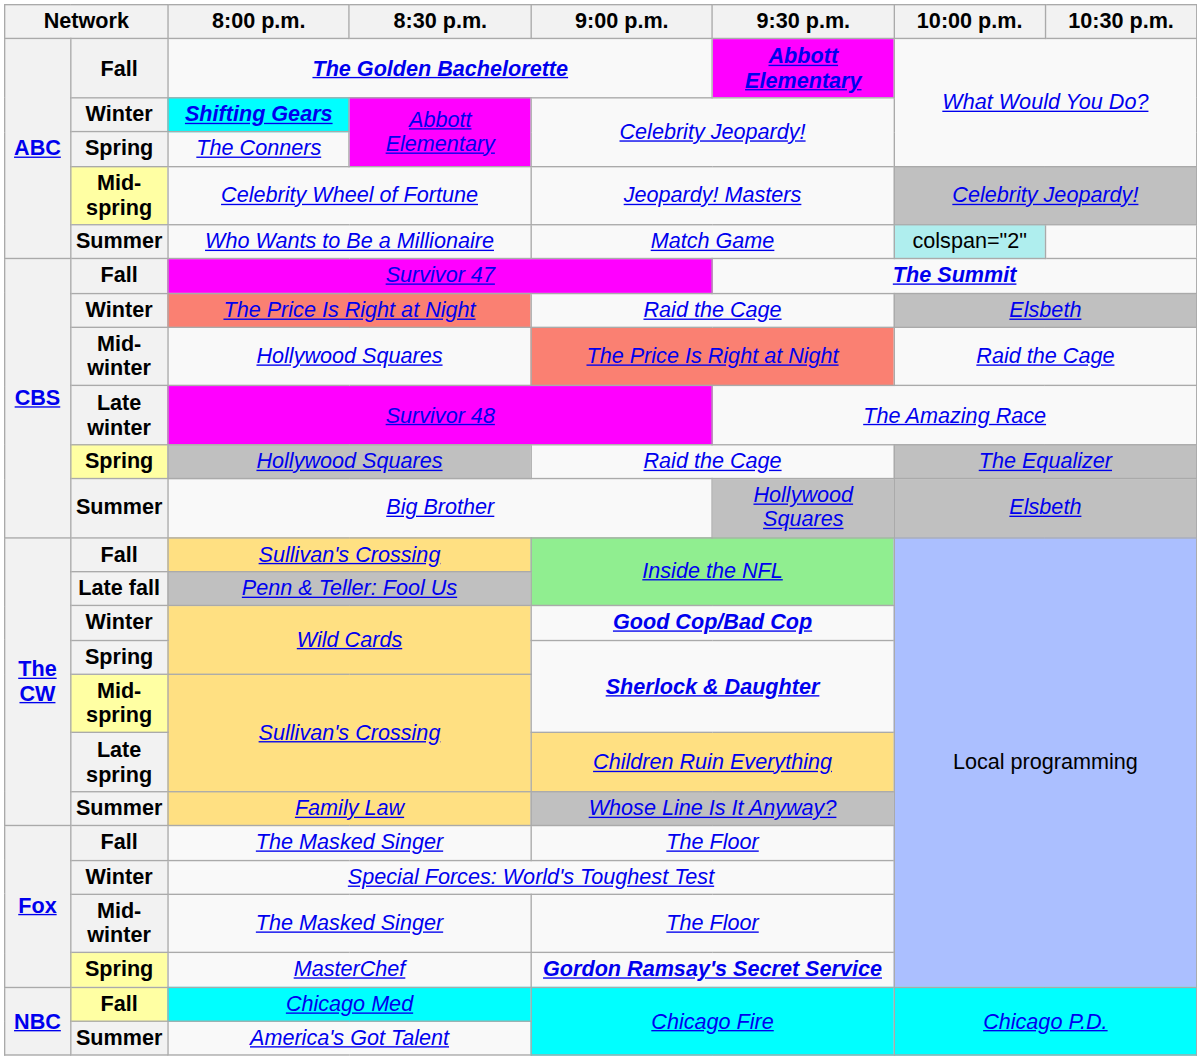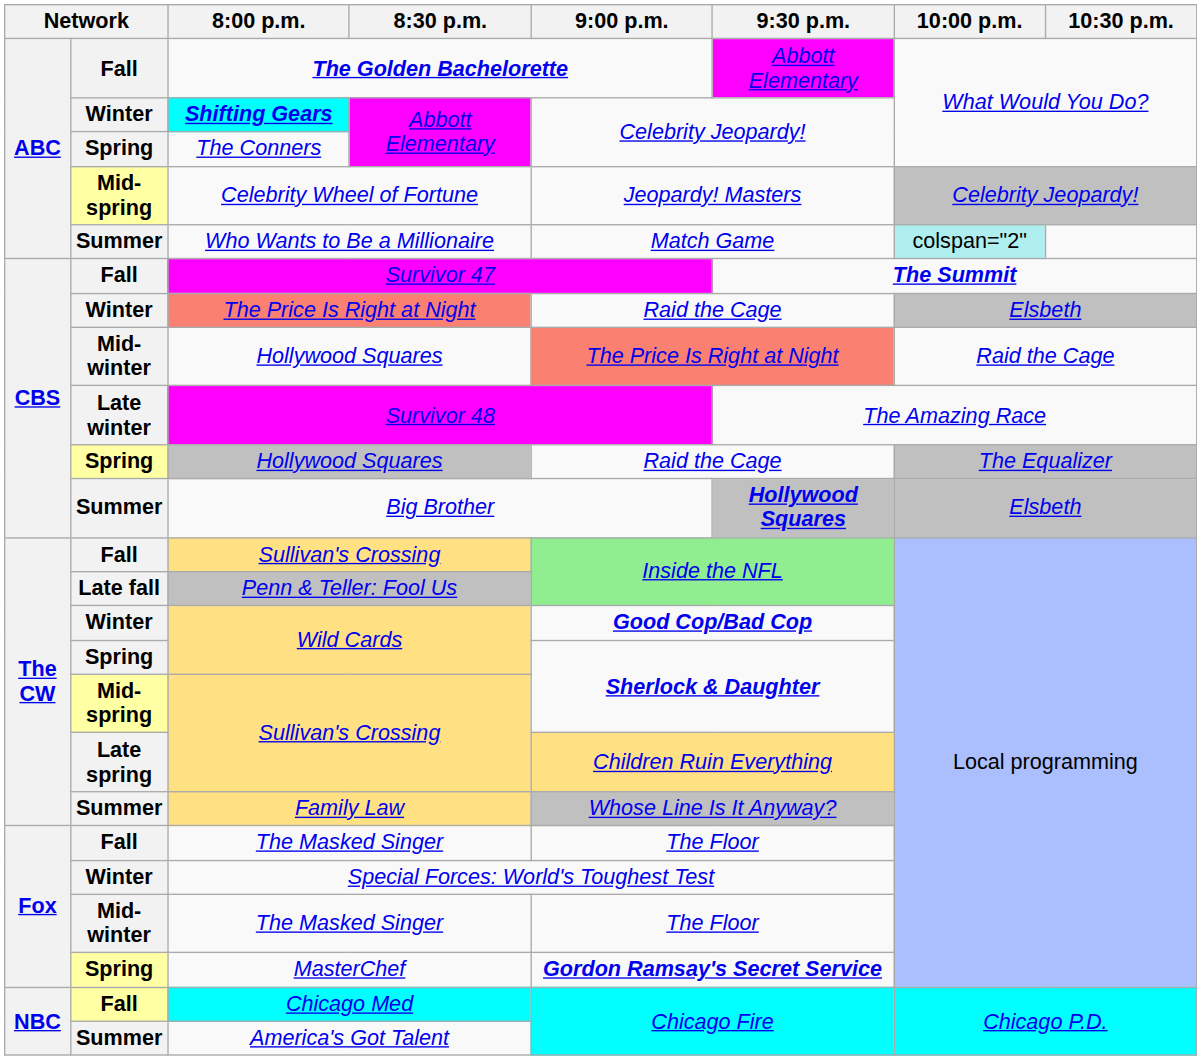(803, 68) bold -> (803, 68) normal
(803, 507) normal -> (803, 507) bold
